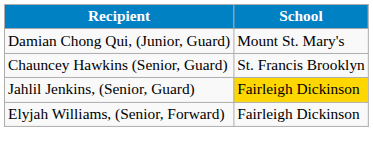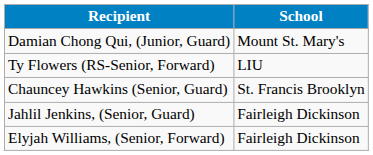+ row: (111, 65)
(298, 89) gold background -> (298, 114) no background
